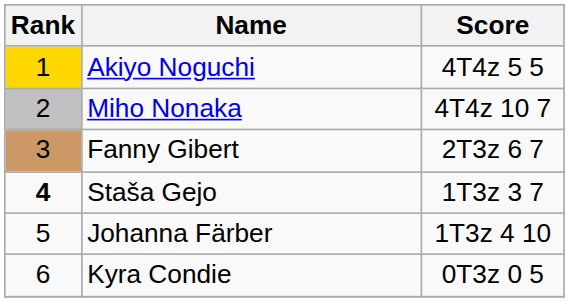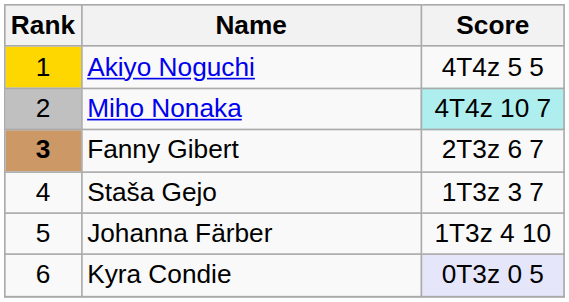(493, 108) no background -> (493, 108) paleturquoise background
(43, 150) normal -> (43, 150) bold
(43, 191) bold -> (43, 191) normal
(493, 274) no background -> (493, 274) lavender background
